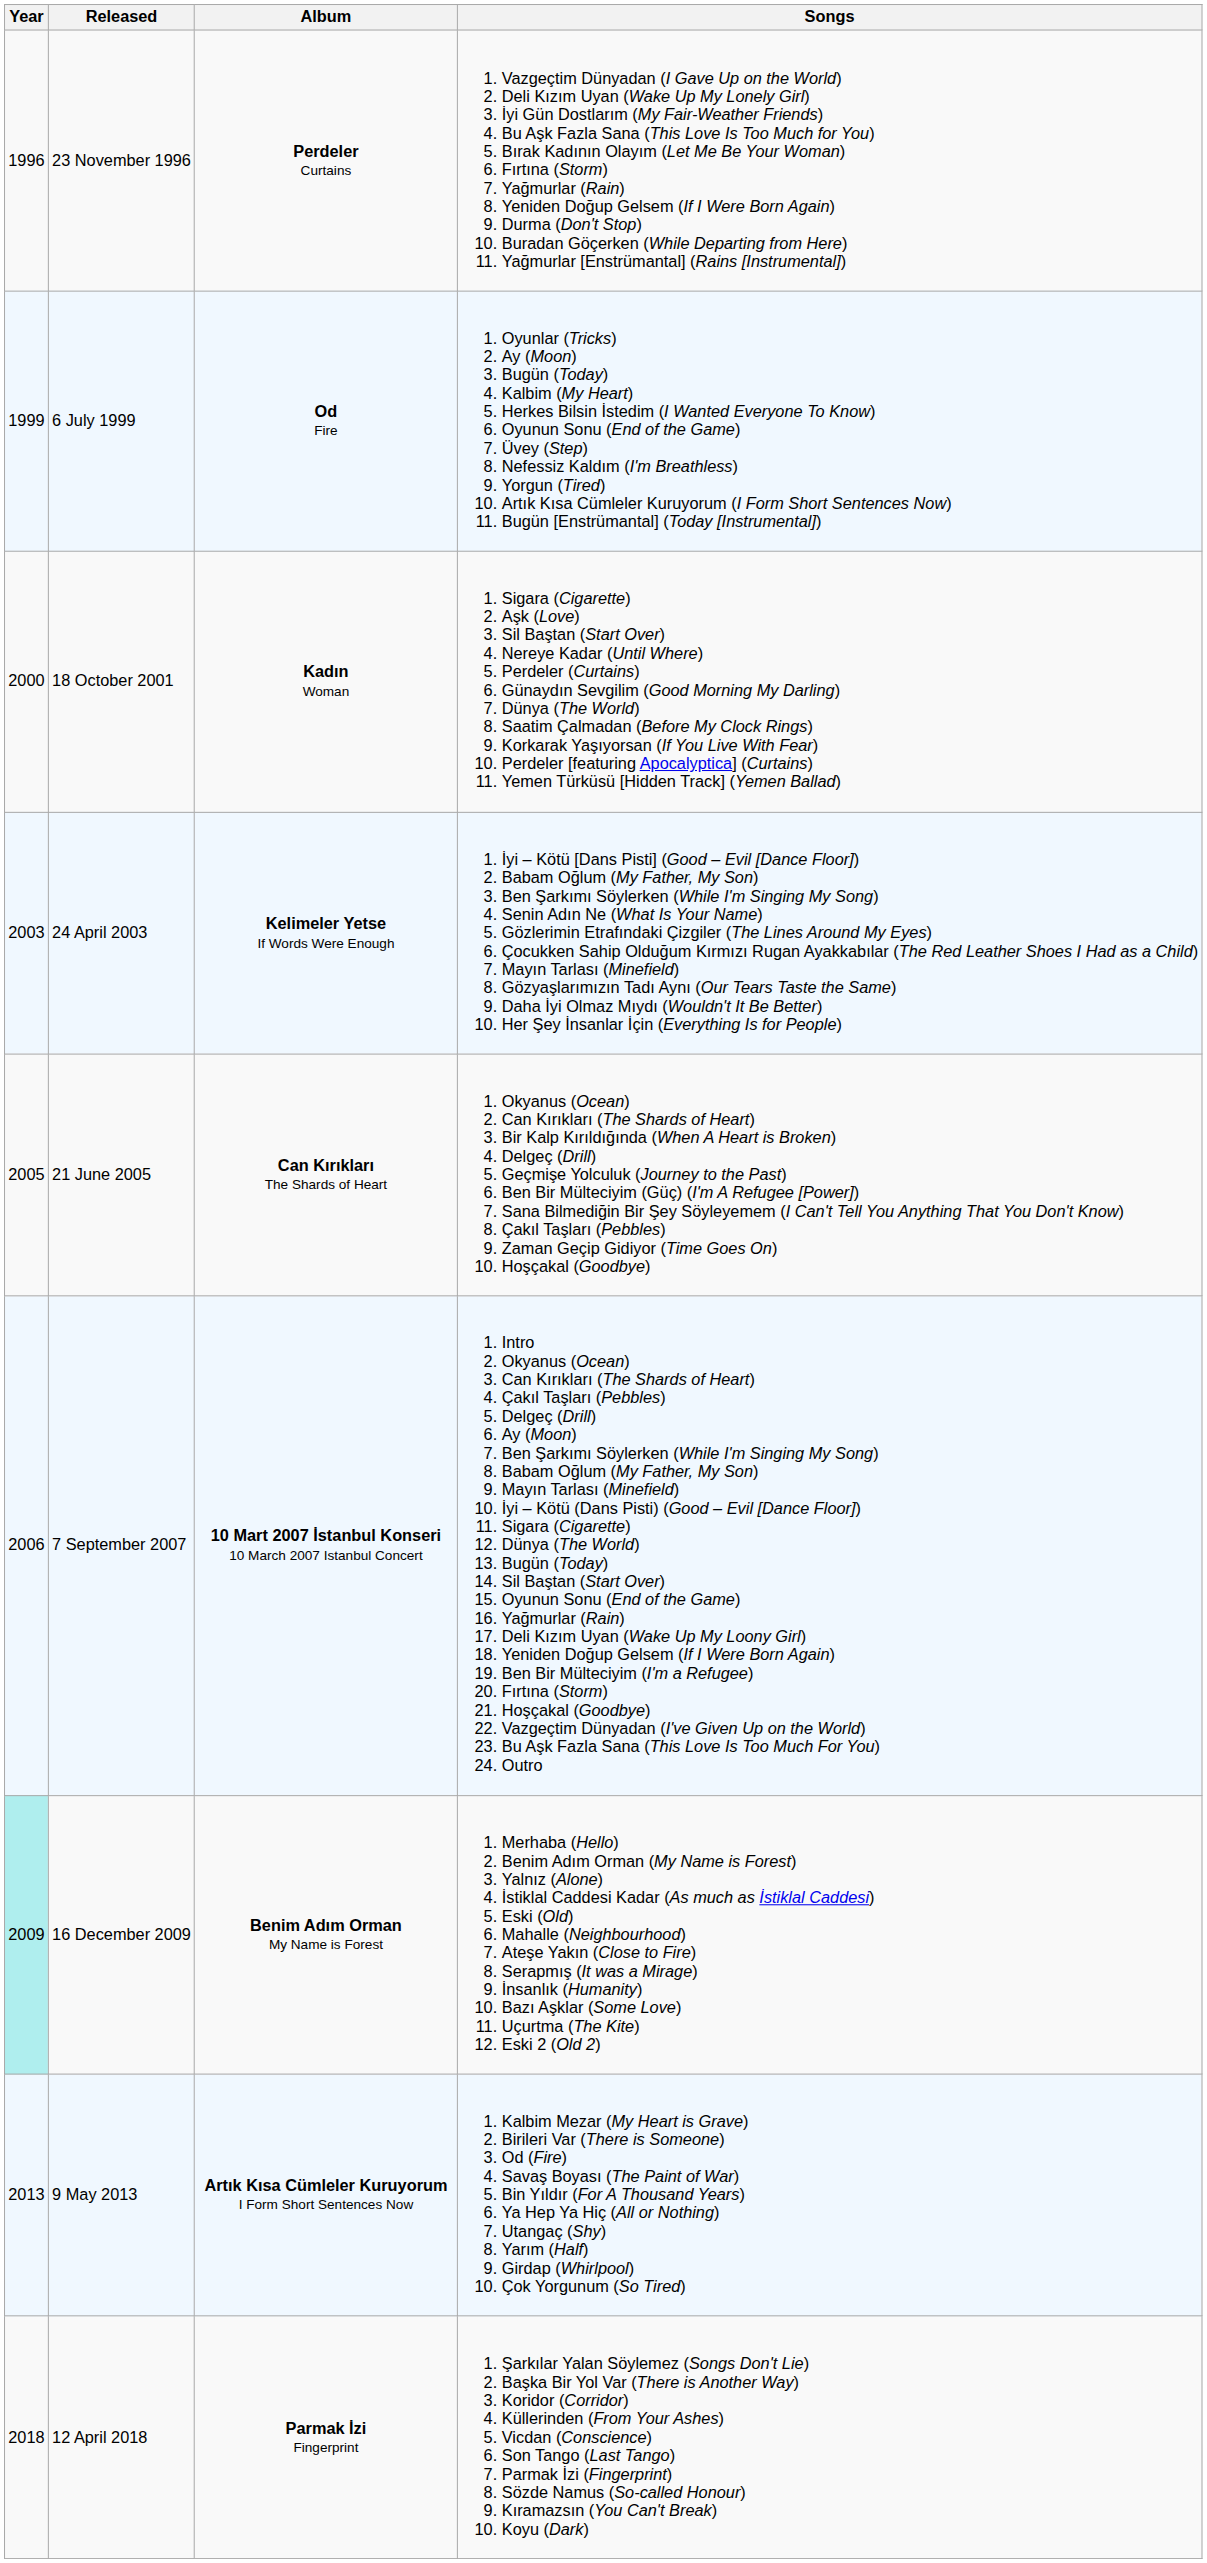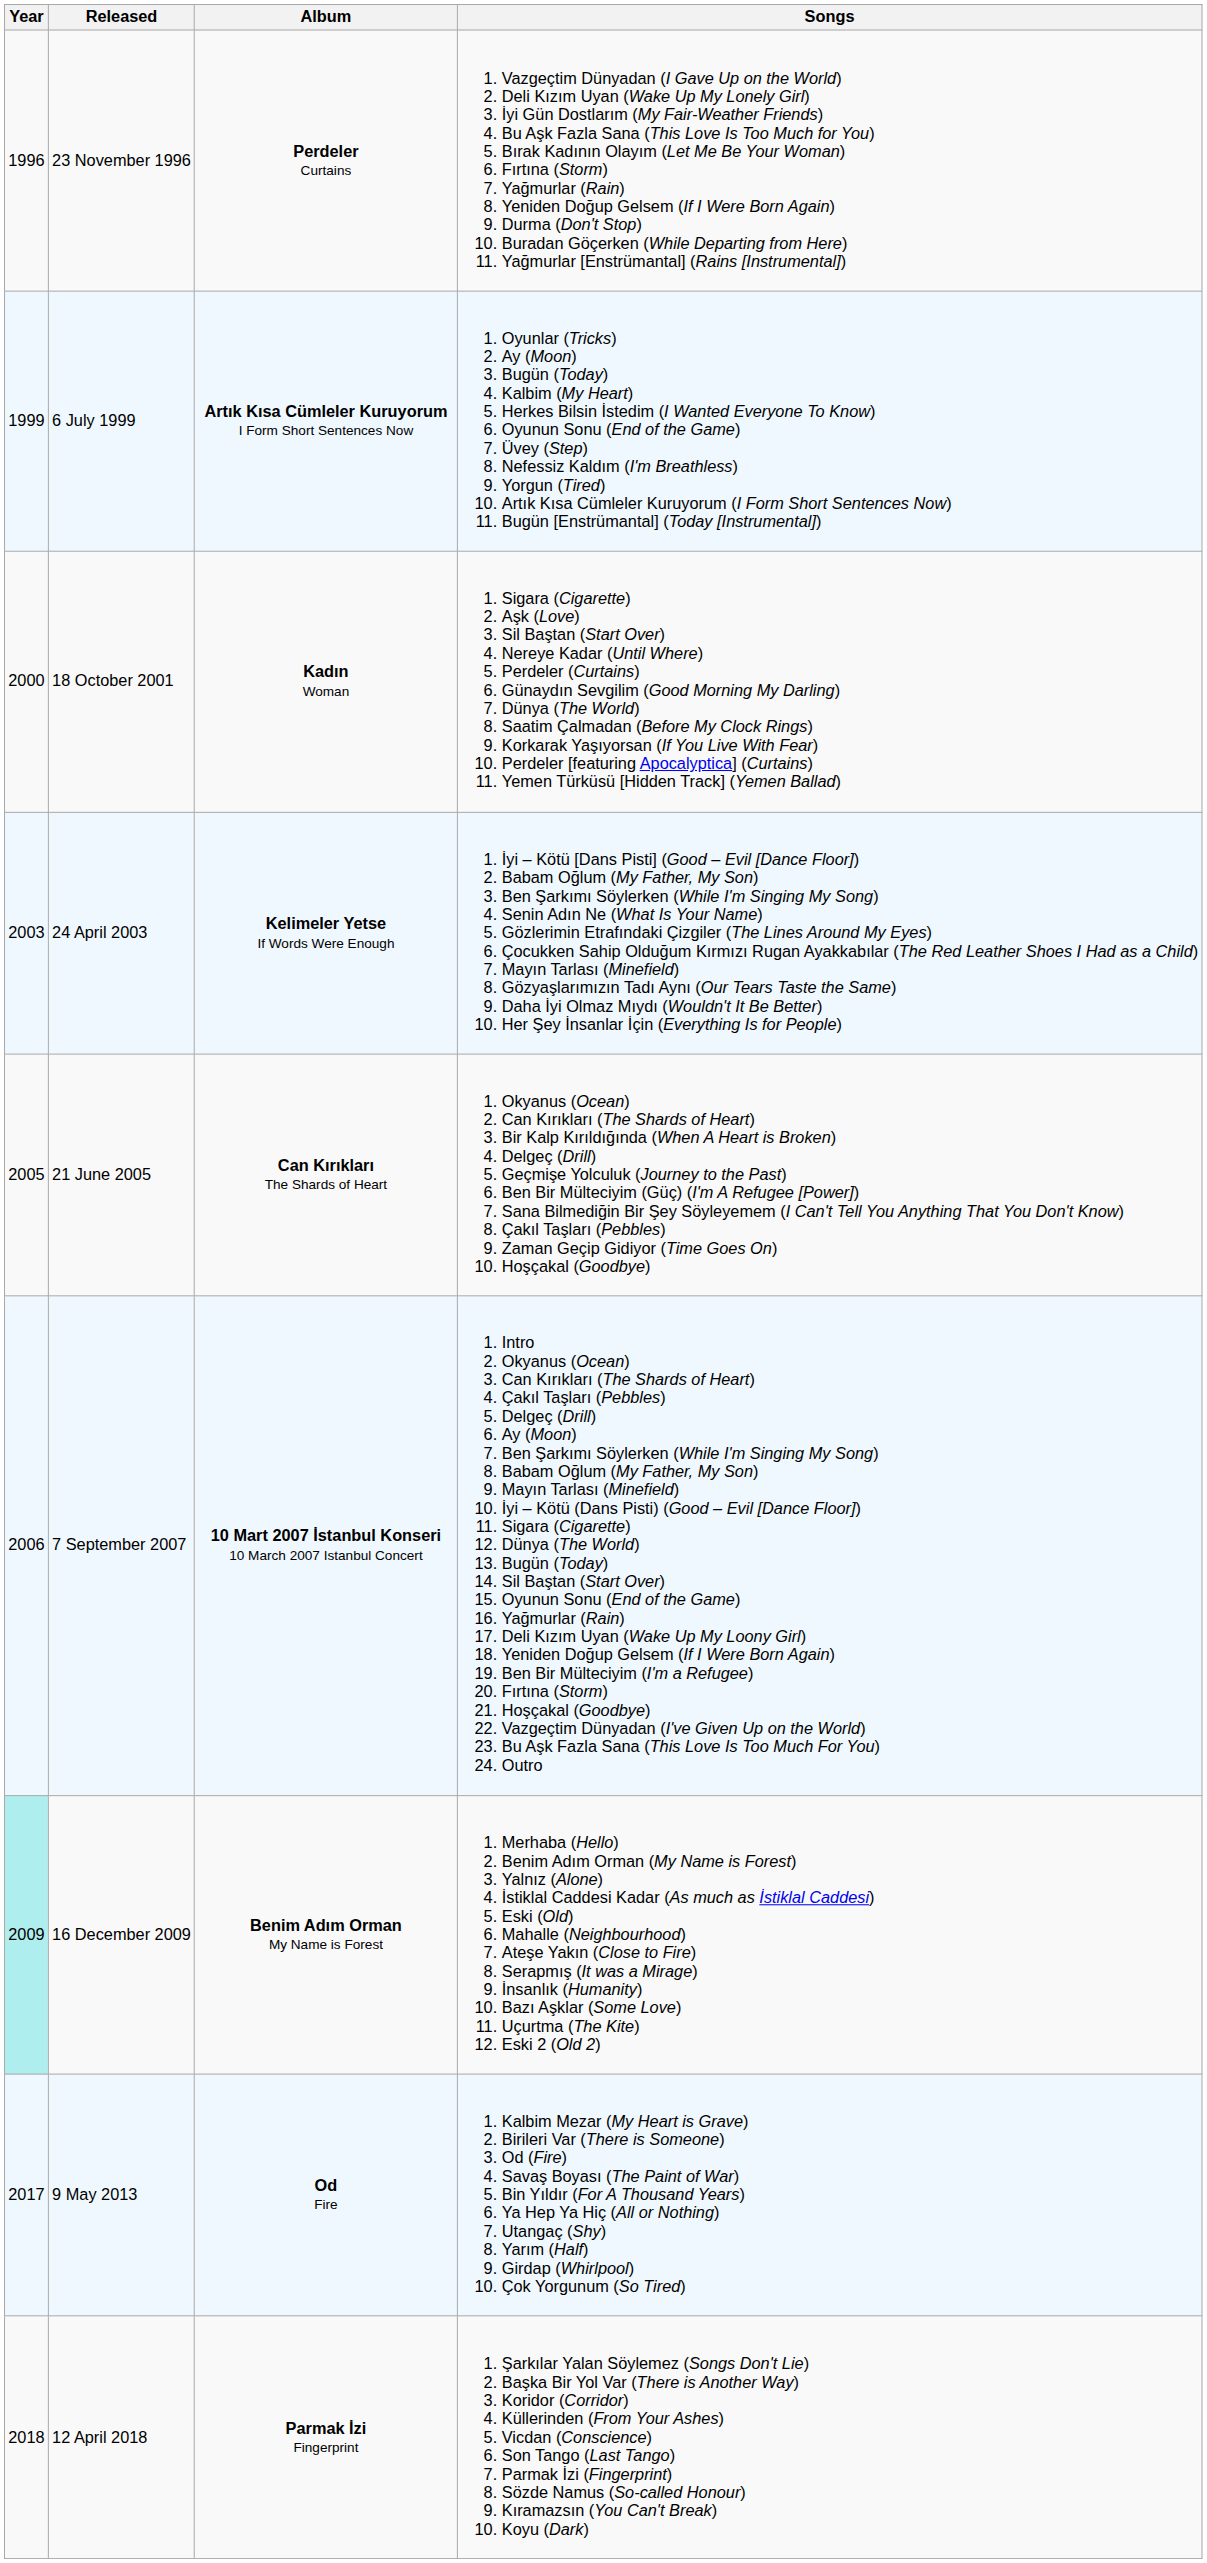(326, 421) Od Fire -> (326, 421) Artık Kısa Cümleler Kuruyorum I Form Short Sentences Now
(26, 2195) 2013 -> (26, 2195) 2017
(326, 2195) Artık Kısa Cümleler Kuruyorum I Form Short Sentences Now -> (326, 2195) Od Fire
